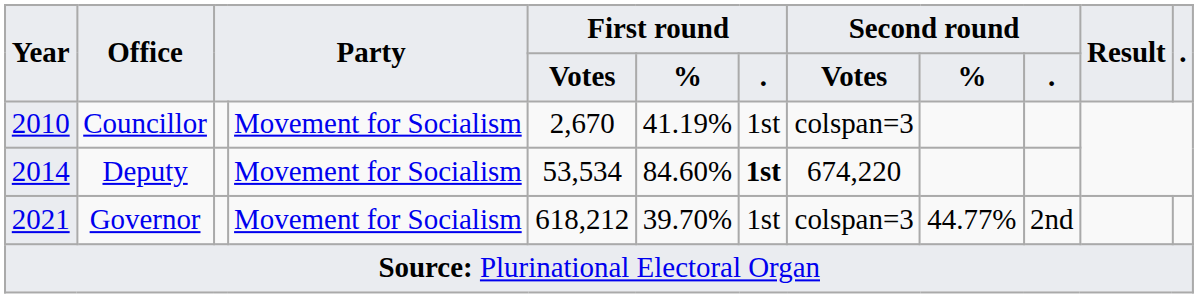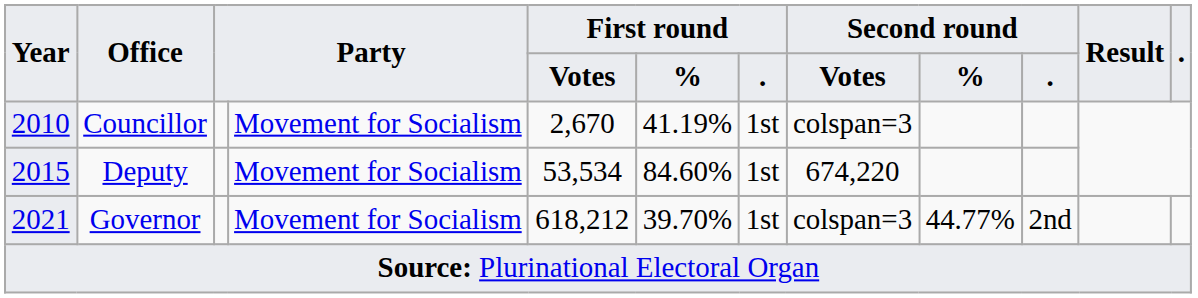(41, 171) 2014 -> (41, 171) 2015
(763, 171) bold -> (763, 171) normal
